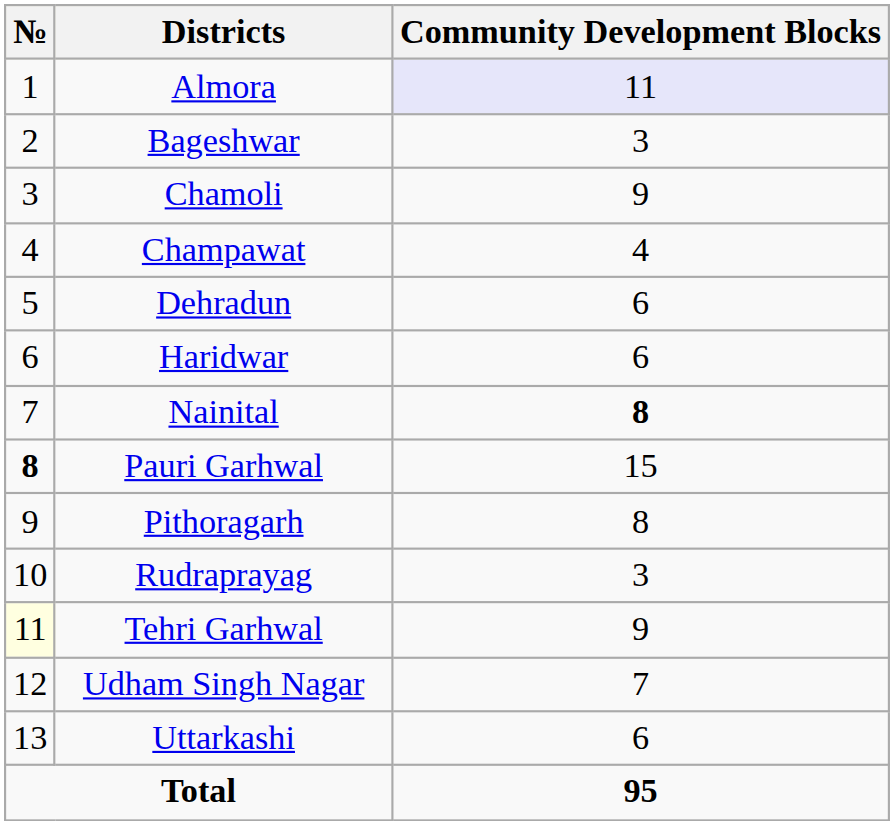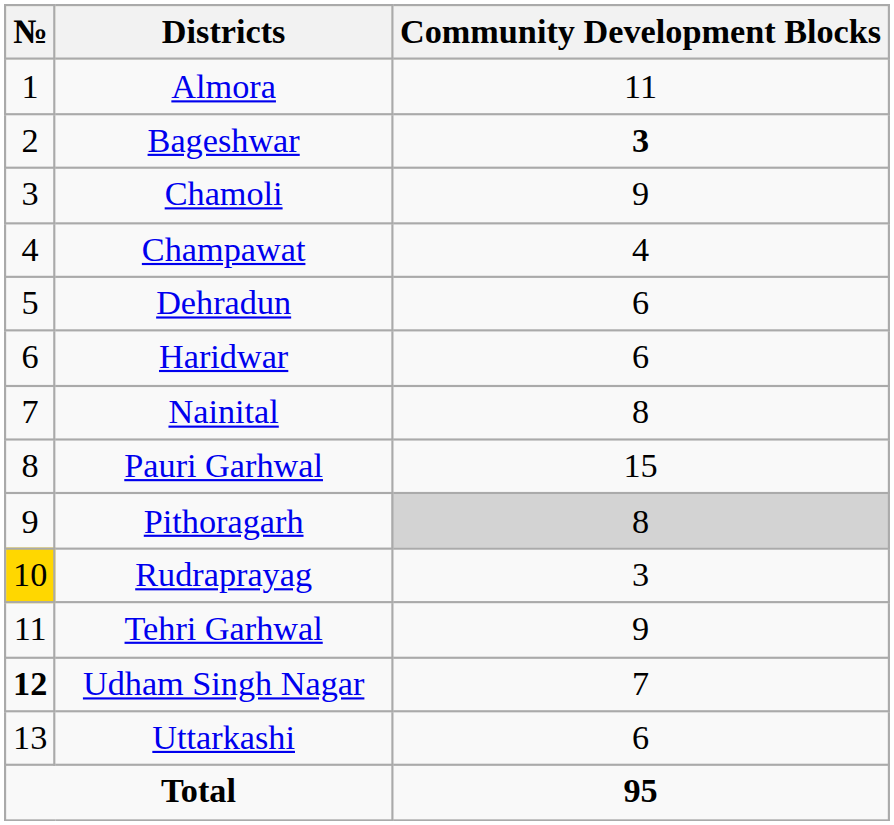(641, 85) lavender background -> (641, 85) no background
(641, 140) normal -> (641, 140) bold
(641, 411) bold -> (641, 411) normal
(30, 466) bold -> (30, 466) normal
(641, 520) no background -> (641, 520) lightgrey background
(30, 574) no background -> (30, 574) gold background
(30, 628) lightyellow background -> (30, 628) no background
(30, 683) normal -> (30, 683) bold
